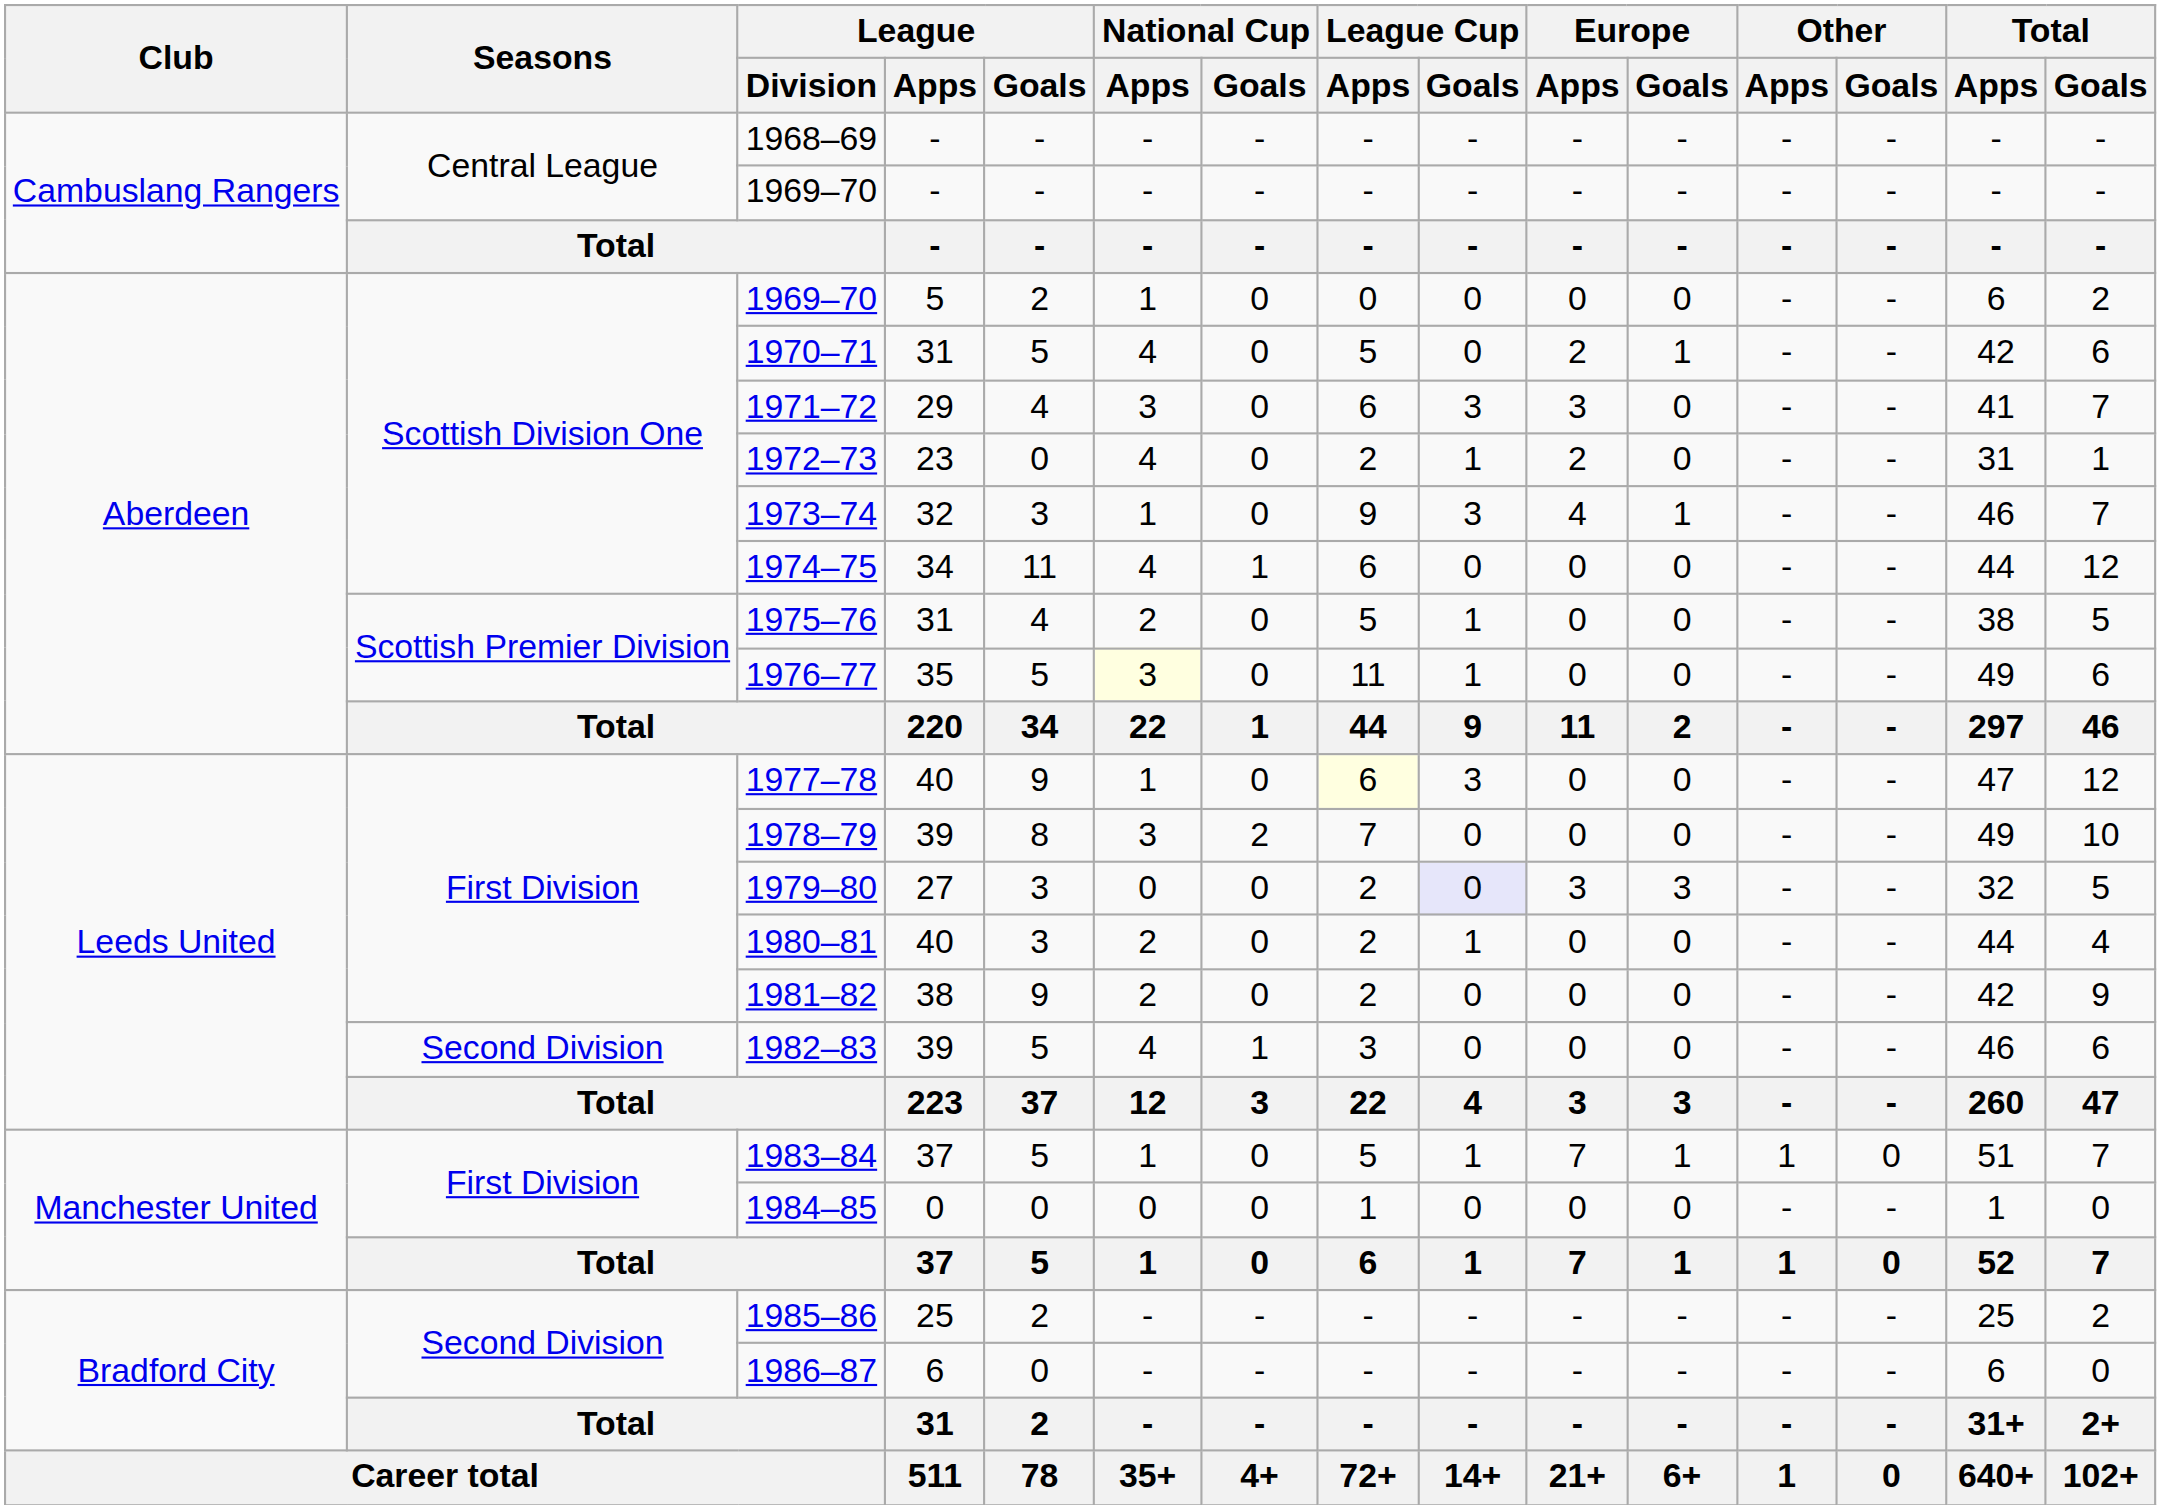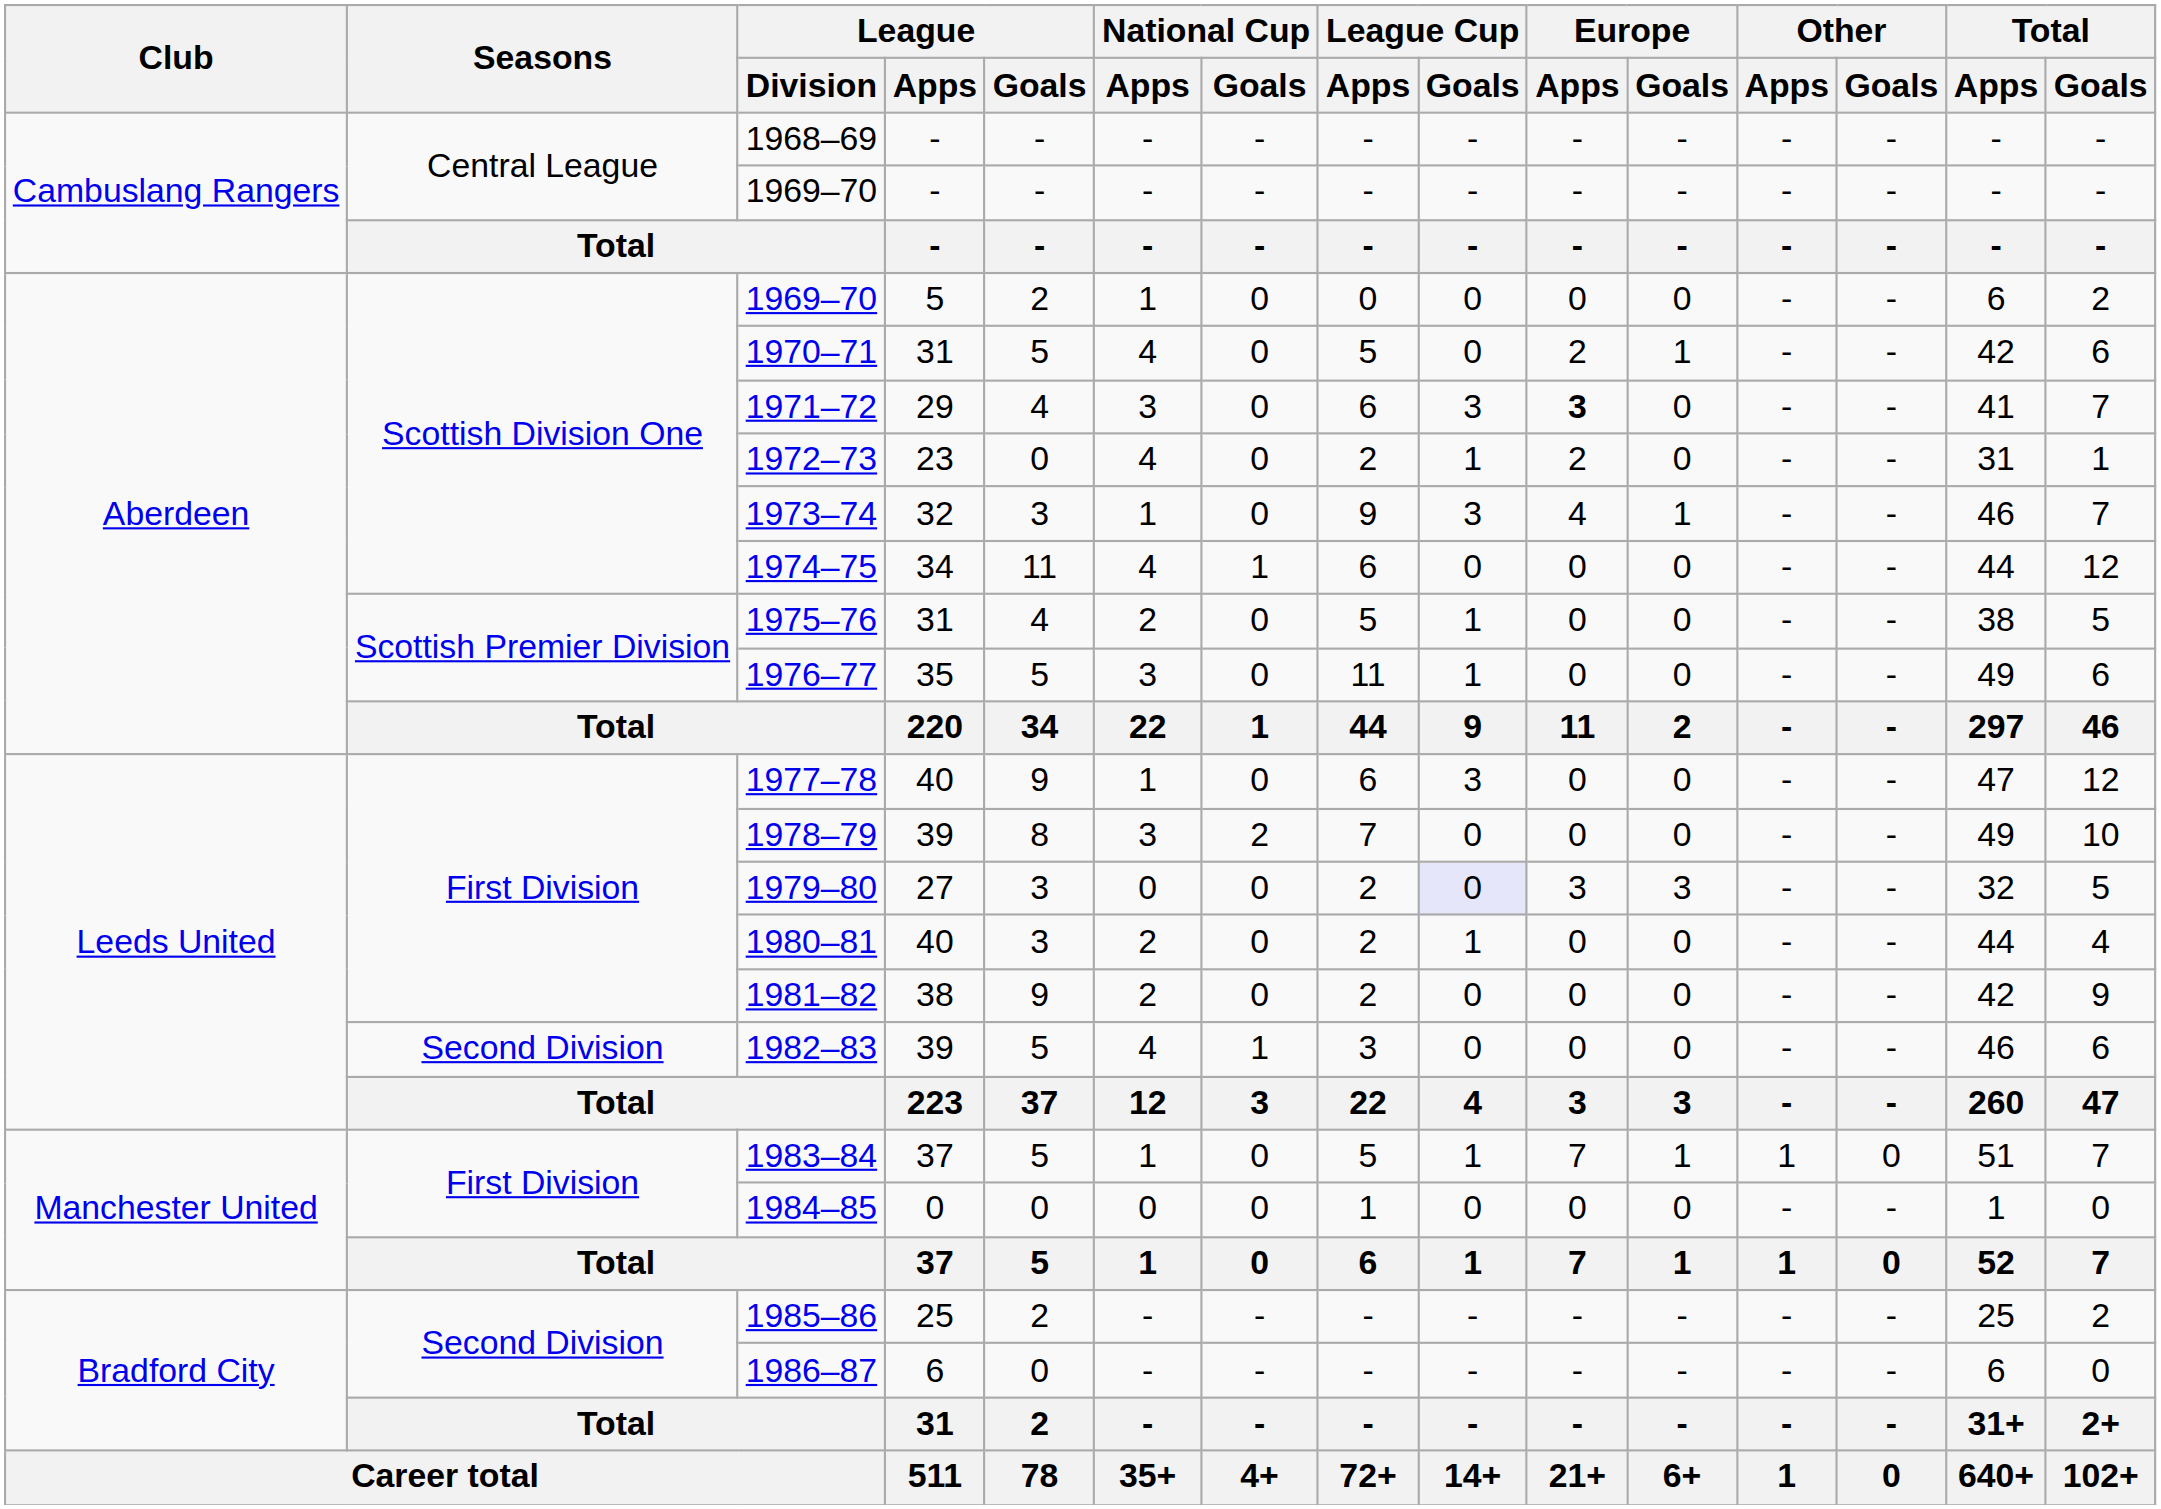(1577, 406) normal -> (1577, 406) bold
(1148, 673) lightyellow background -> (1148, 673) no background
(1368, 780) lightyellow background -> (1368, 780) no background
